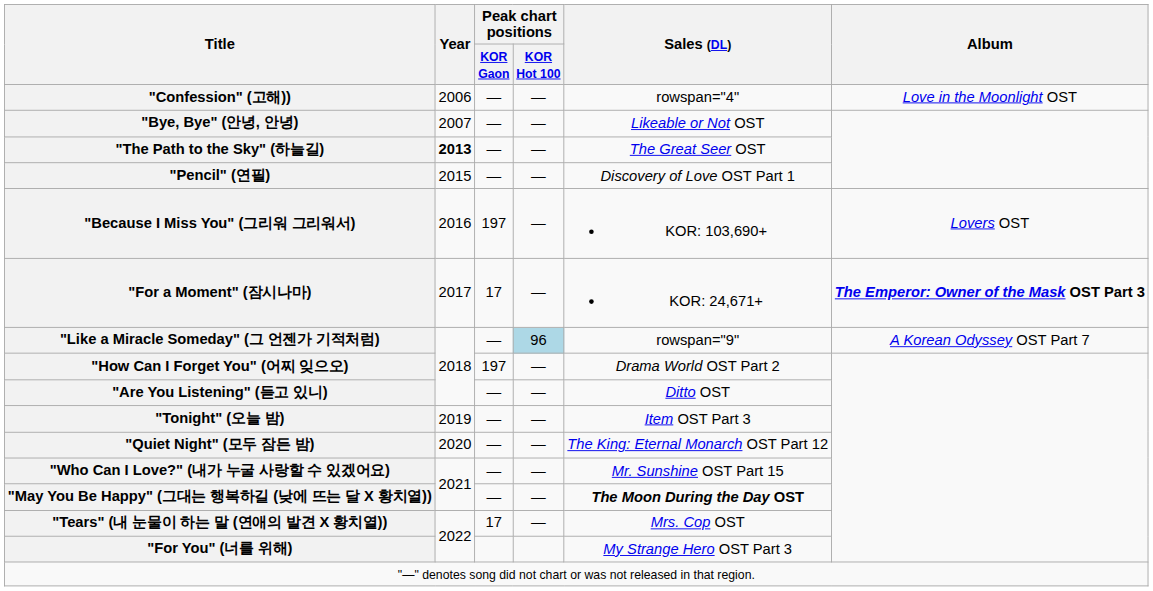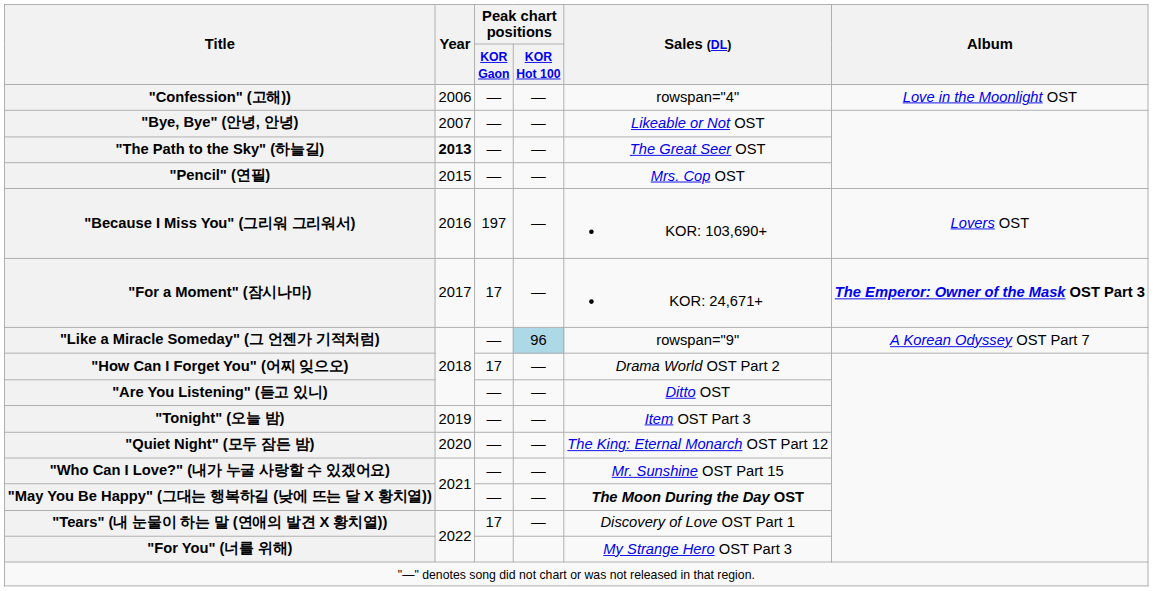(698, 175) Discovery of Love OST Part 1 -> (698, 175) Mrs. Cop OST
(494, 366) 197 -> (494, 366) 17
(698, 523) Mrs. Cop OST -> (698, 523) Discovery of Love OST Part 1
